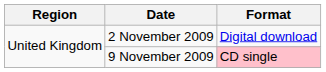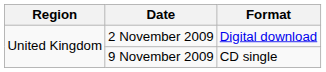(249, 57) pink background -> (249, 57) no background
